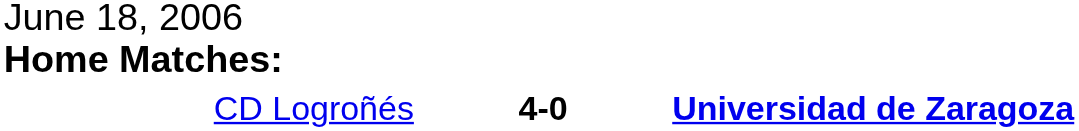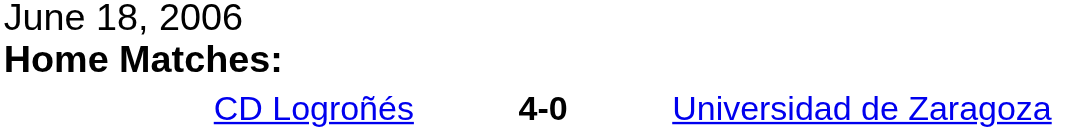(873, 108) bold -> (862, 108) normal
